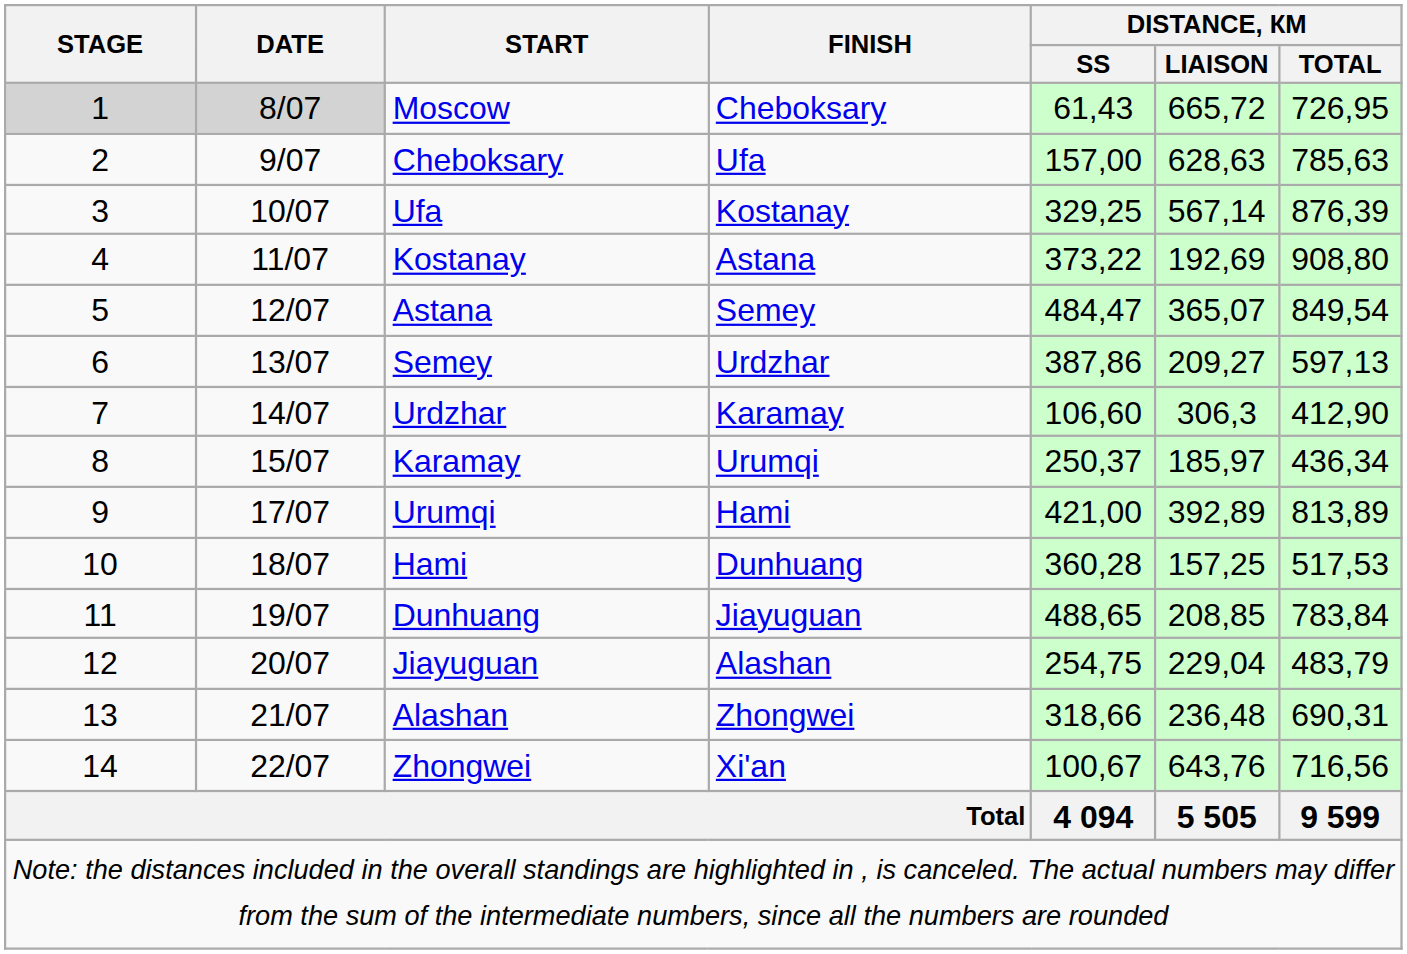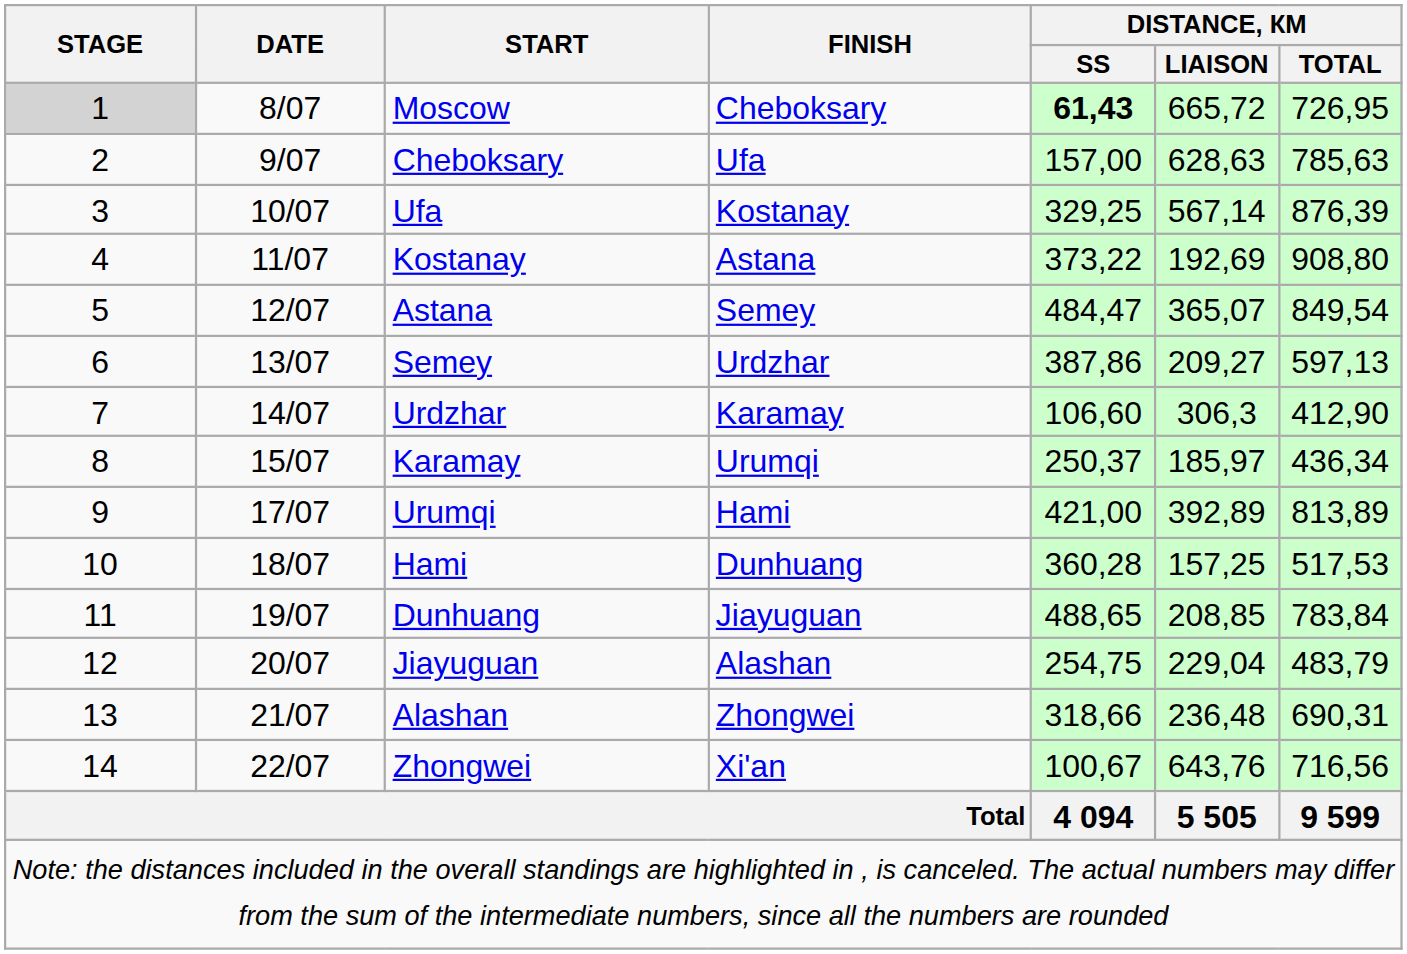(290, 109) lightgrey background -> (290, 109) no background
(1093, 109) normal -> (1093, 109) bold
